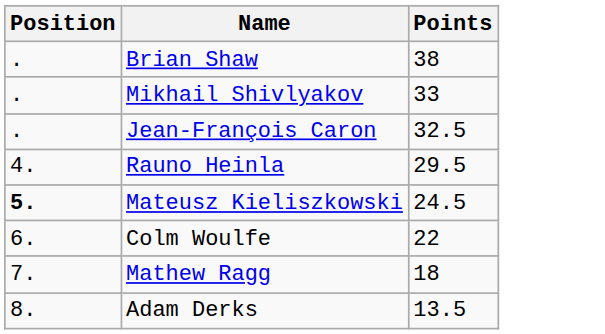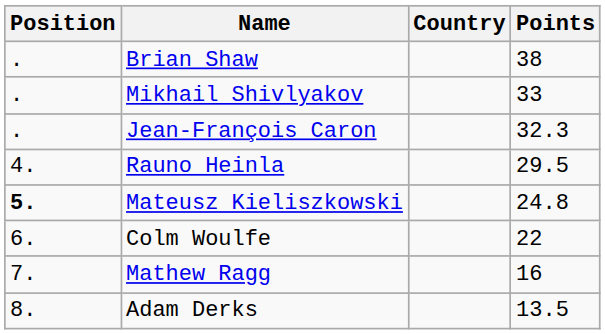+ column: (459, 24)
(440, 131) 32.5 -> (542, 131) 32.3
(440, 203) 24.5 -> (542, 203) 24.8
(427, 274) 18 -> (529, 274) 16
